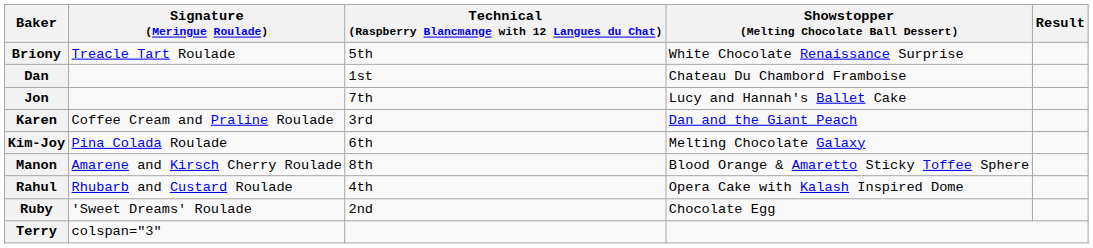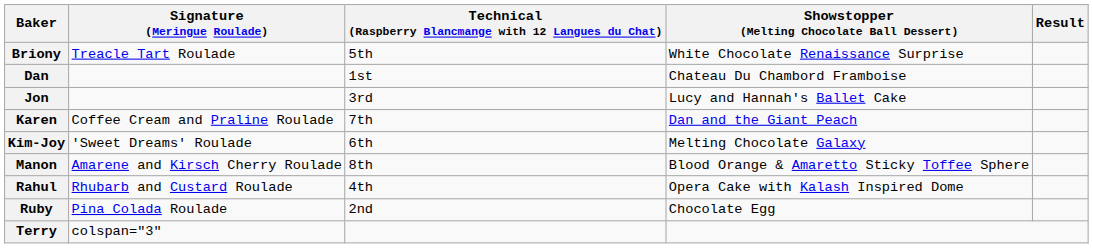(361, 98) 7th -> (361, 98) 3rd
(361, 120) 3rd -> (361, 120) 7th
(149, 143) Pina Colada Roulade -> (162, 143) 'Sweet Dreams' Roulade
(162, 209) 'Sweet Dreams' Roulade -> (149, 209) Pina Colada Roulade
